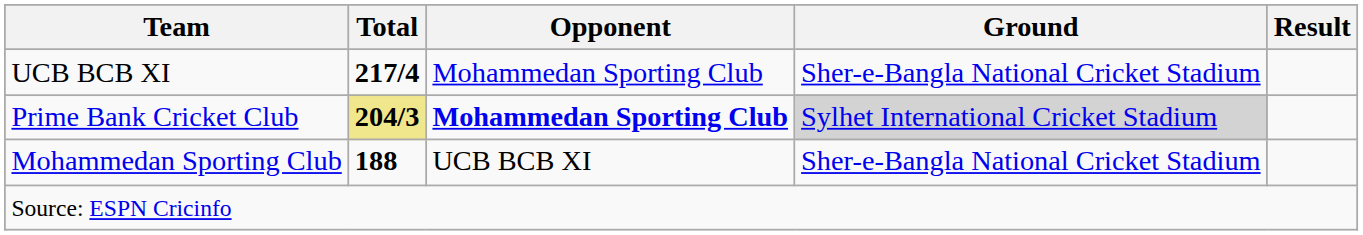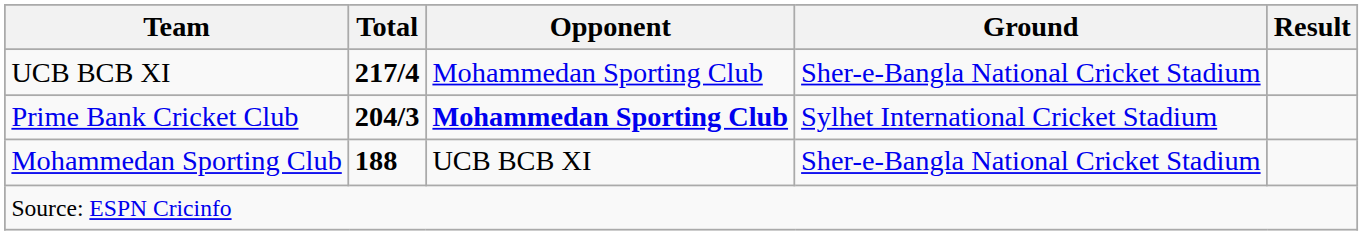(387, 116) khaki background -> (387, 116) no background
(1009, 116) lightgrey background -> (1009, 116) no background
